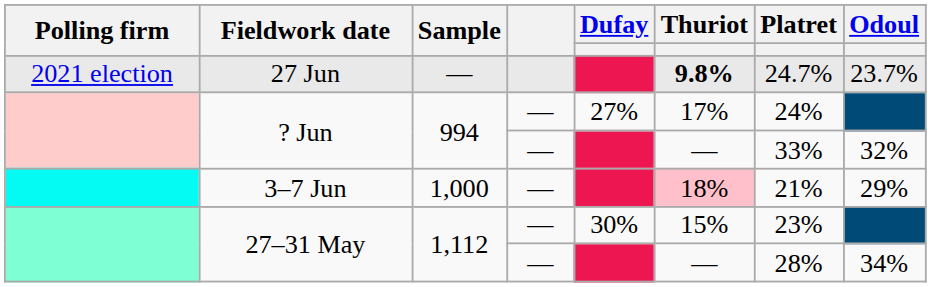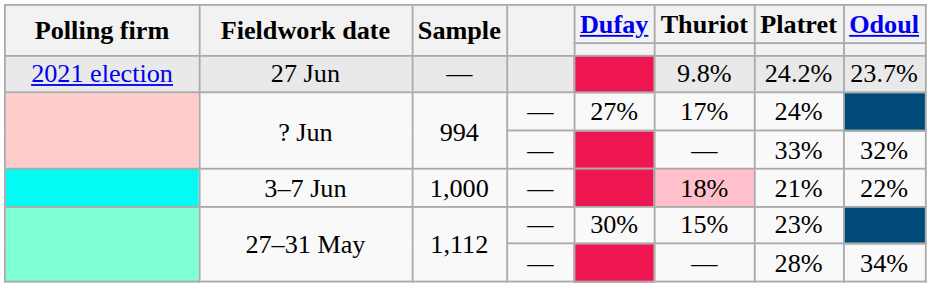(704, 74) bold -> (704, 74) normal
(799, 74) 24.7% -> (799, 74) 24.2%
(884, 188) 29% -> (884, 188) 22%
